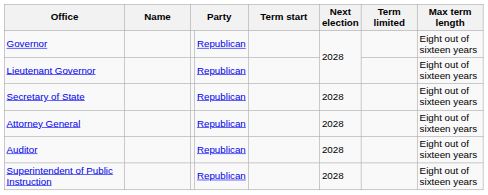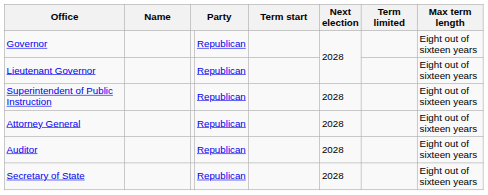rows swapped: (46, 97) <-> (60, 176)
